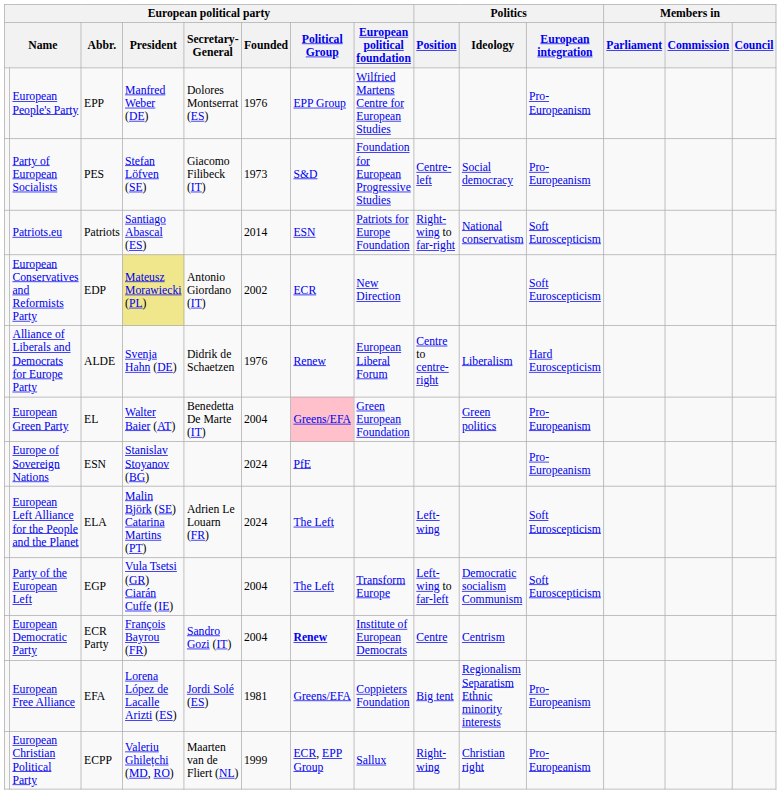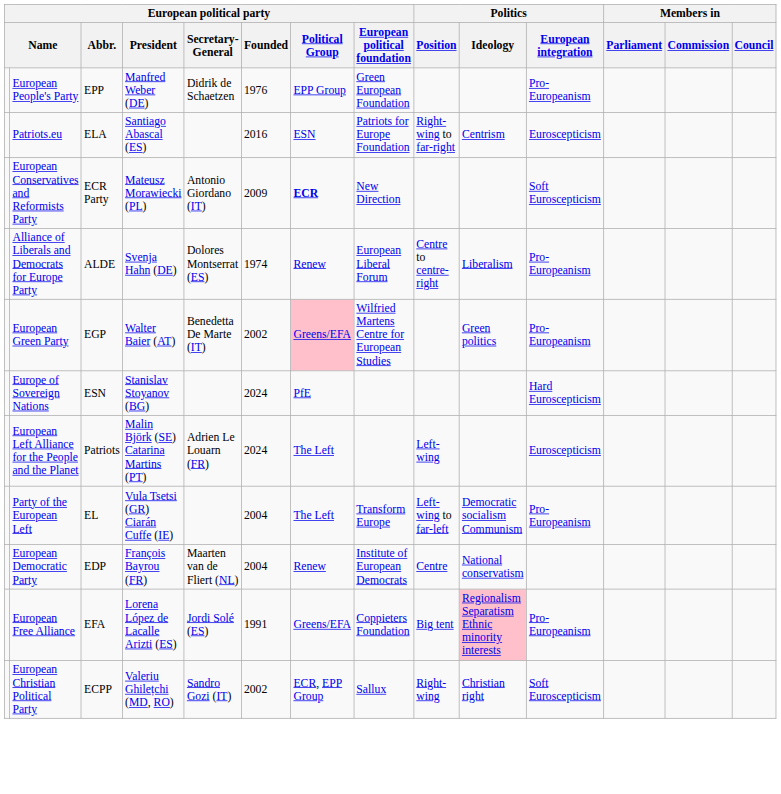(213, 103) Dolores Montserrat (ES) -> (211, 90) Didrik de Schaetzen
(380, 103) Wilfried Martens Centre for European Studies -> (383, 90) Green European Foundation
- row: (35, 174)
(102, 232) Patriots -> (95, 135) ELA
(256, 232) 2014 -> (256, 135) 2016
(493, 232) National conservatism -> (483, 135) Centrism
(565, 232) Soft Euroscepticism -> (565, 135) Euroscepticism
(95, 290) EDP -> (96, 192) ECR Party
(153, 290) khaki background -> (153, 192) no background
(256, 290) 2002 -> (256, 192) 2009
(305, 290) normal -> (306, 192) bold
(211, 361) Didrik de Schaetzen -> (213, 264) Dolores Montserrat (ES)
(256, 361) 1976 -> (256, 264) 1974
(565, 361) Hard Euroscepticism -> (560, 264) Pro-Europeanism
(91, 419) EL -> (95, 335) EGP
(256, 419) 2004 -> (256, 335) 2002
(383, 419) Green European Foundation -> (380, 335) Wilfried Martens Centre for European Studies
(560, 464) Pro-Europeanism -> (565, 393) Hard Euroscepticism
(95, 522) ELA -> (102, 451) Patriots
(565, 522) Soft Euroscepticism -> (565, 451) Euroscepticism
(95, 586) EGP -> (91, 515) EL
(565, 586) Soft Euroscepticism -> (560, 515) Pro-Europeanism
(96, 638) ECR Party -> (95, 566) EDP
(209, 638) Sandro Gozi (IT) -> (213, 566) Maarten van de Fliert (NL)
(310, 638) bold -> (310, 566) normal
(483, 638) Centrism -> (493, 566) National conservatism
(256, 695) 1981 -> (256, 624) 1991
(491, 695) no background -> (491, 624) pink background
(213, 760) Maarten van de Fliert (NL) -> (209, 689) Sandro Gozi (IT)
(256, 760) 1999 -> (256, 689) 2002
(560, 760) Pro-Europeanism -> (565, 689) Soft Euroscepticism
